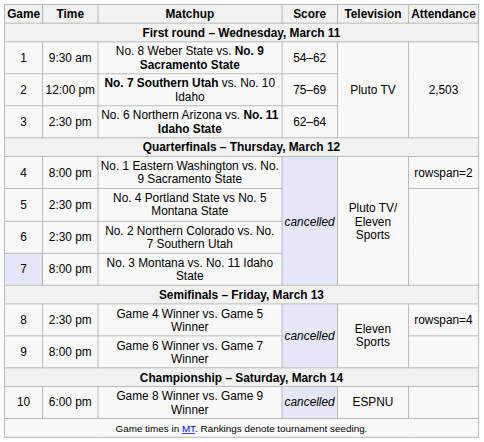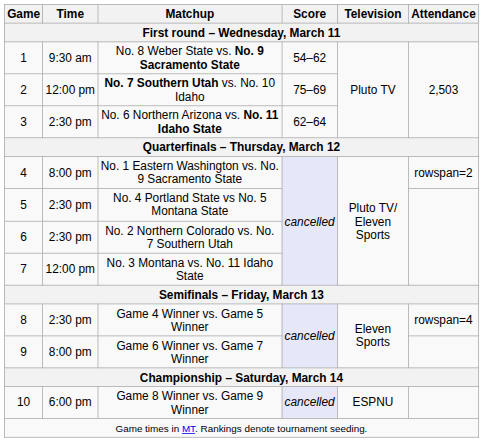(24, 269) lavender background -> (24, 269) no background
(70, 269) 8:00 pm -> (70, 269) 12:00 pm
